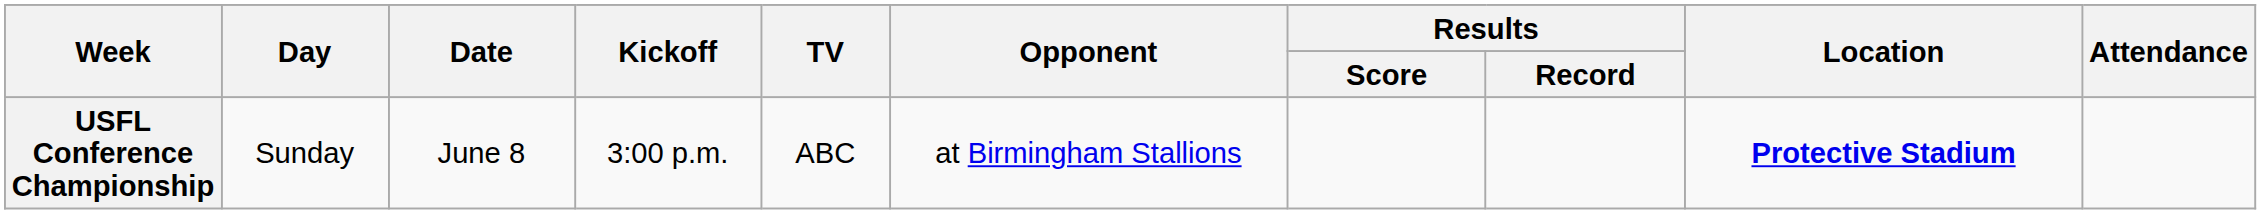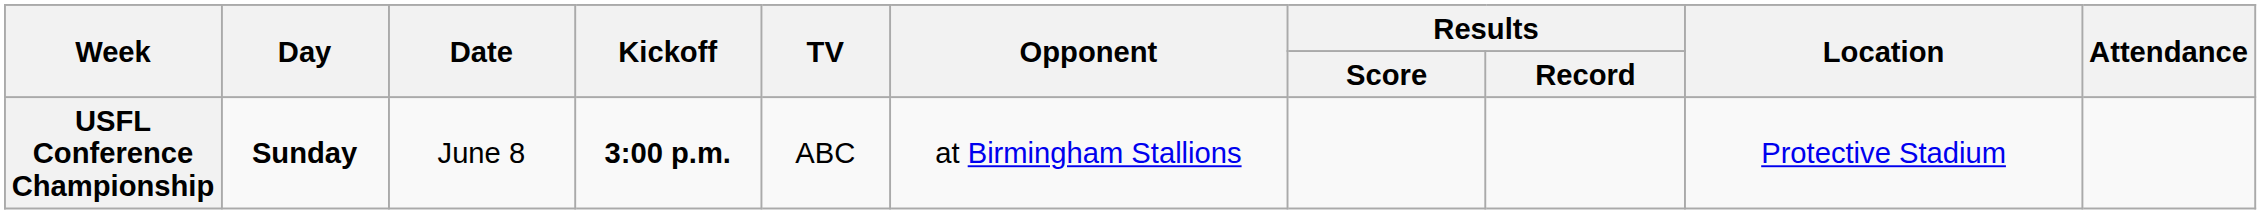(305, 153) normal -> (305, 153) bold
(668, 153) normal -> (668, 153) bold
(1884, 153) bold -> (1884, 153) normal
